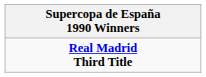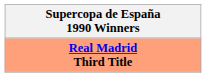(103, 55) no background -> (103, 55) lightsalmon background
